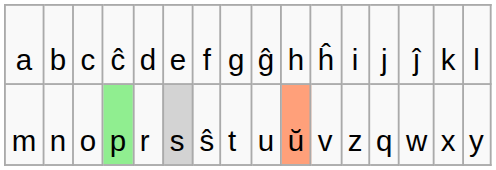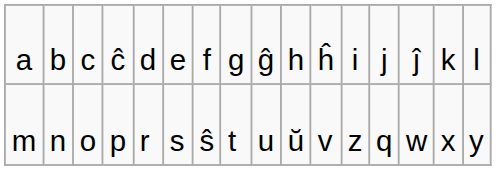(118, 140) lightgreen background -> (118, 140) no background
(177, 140) lightgrey background -> (177, 140) no background
(296, 140) lightsalmon background -> (296, 140) no background
